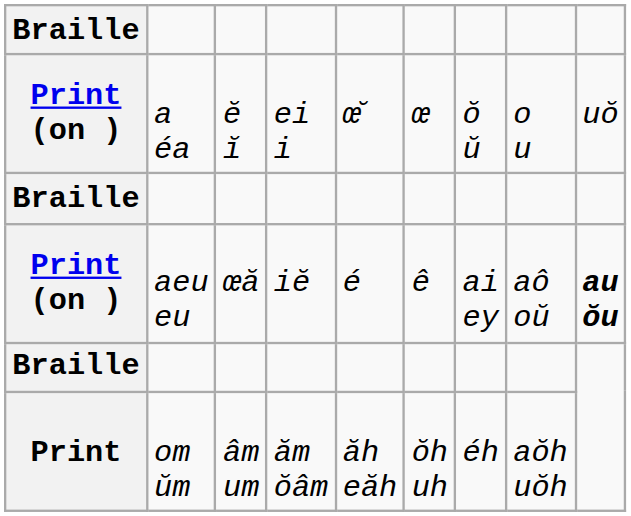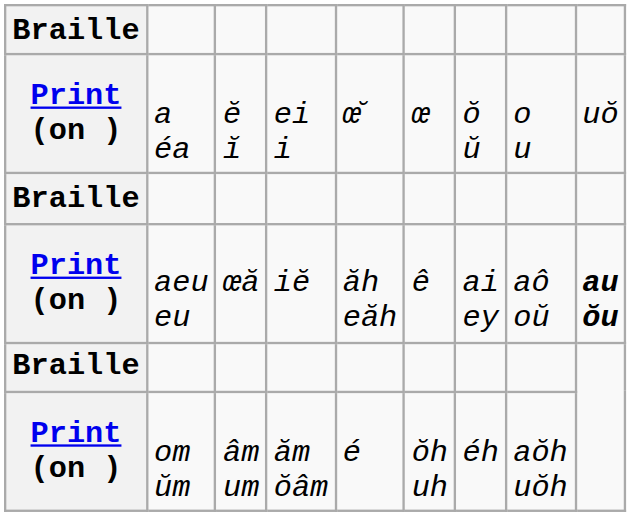(352, 300) é -> (370, 300) ăh eăh
(76, 451) Print -> (76, 451) Print (on )
(370, 469) ăh eăh -> (352, 469) é
